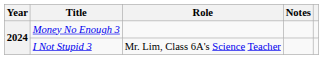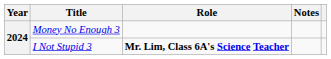(203, 46) normal -> (207, 46) bold
